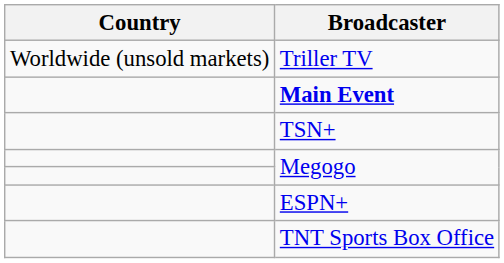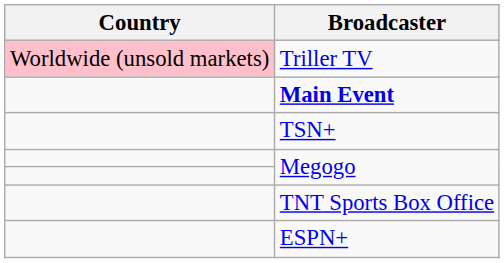(140, 58) no background -> (140, 58) pink background
(314, 202) ESPN+ -> (387, 202) TNT Sports Box Office
(387, 238) TNT Sports Box Office -> (314, 238) ESPN+
